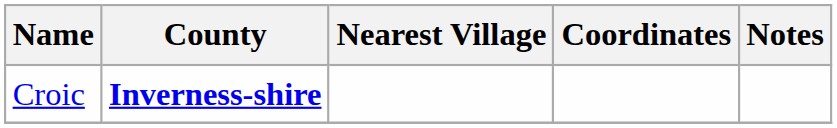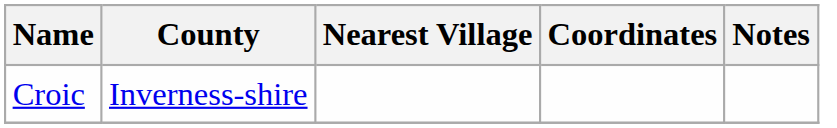(215, 92) bold -> (208, 92) normal
